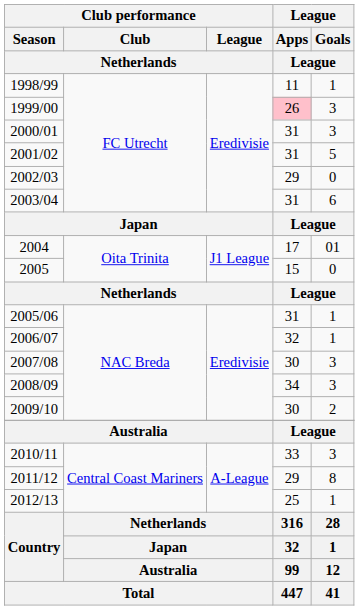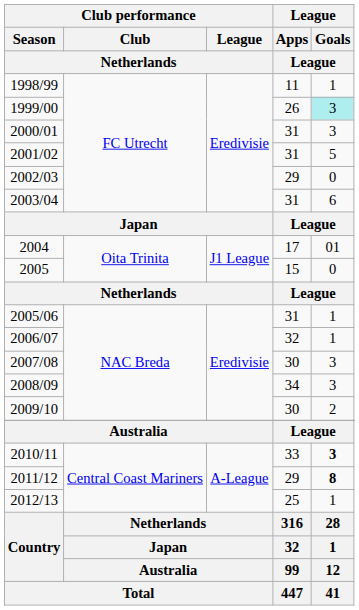(292, 108) pink background -> (292, 108) no background
(333, 108) no background -> (333, 108) paleturquoise background
(333, 454) normal -> (333, 454) bold
(333, 477) normal -> (333, 477) bold
